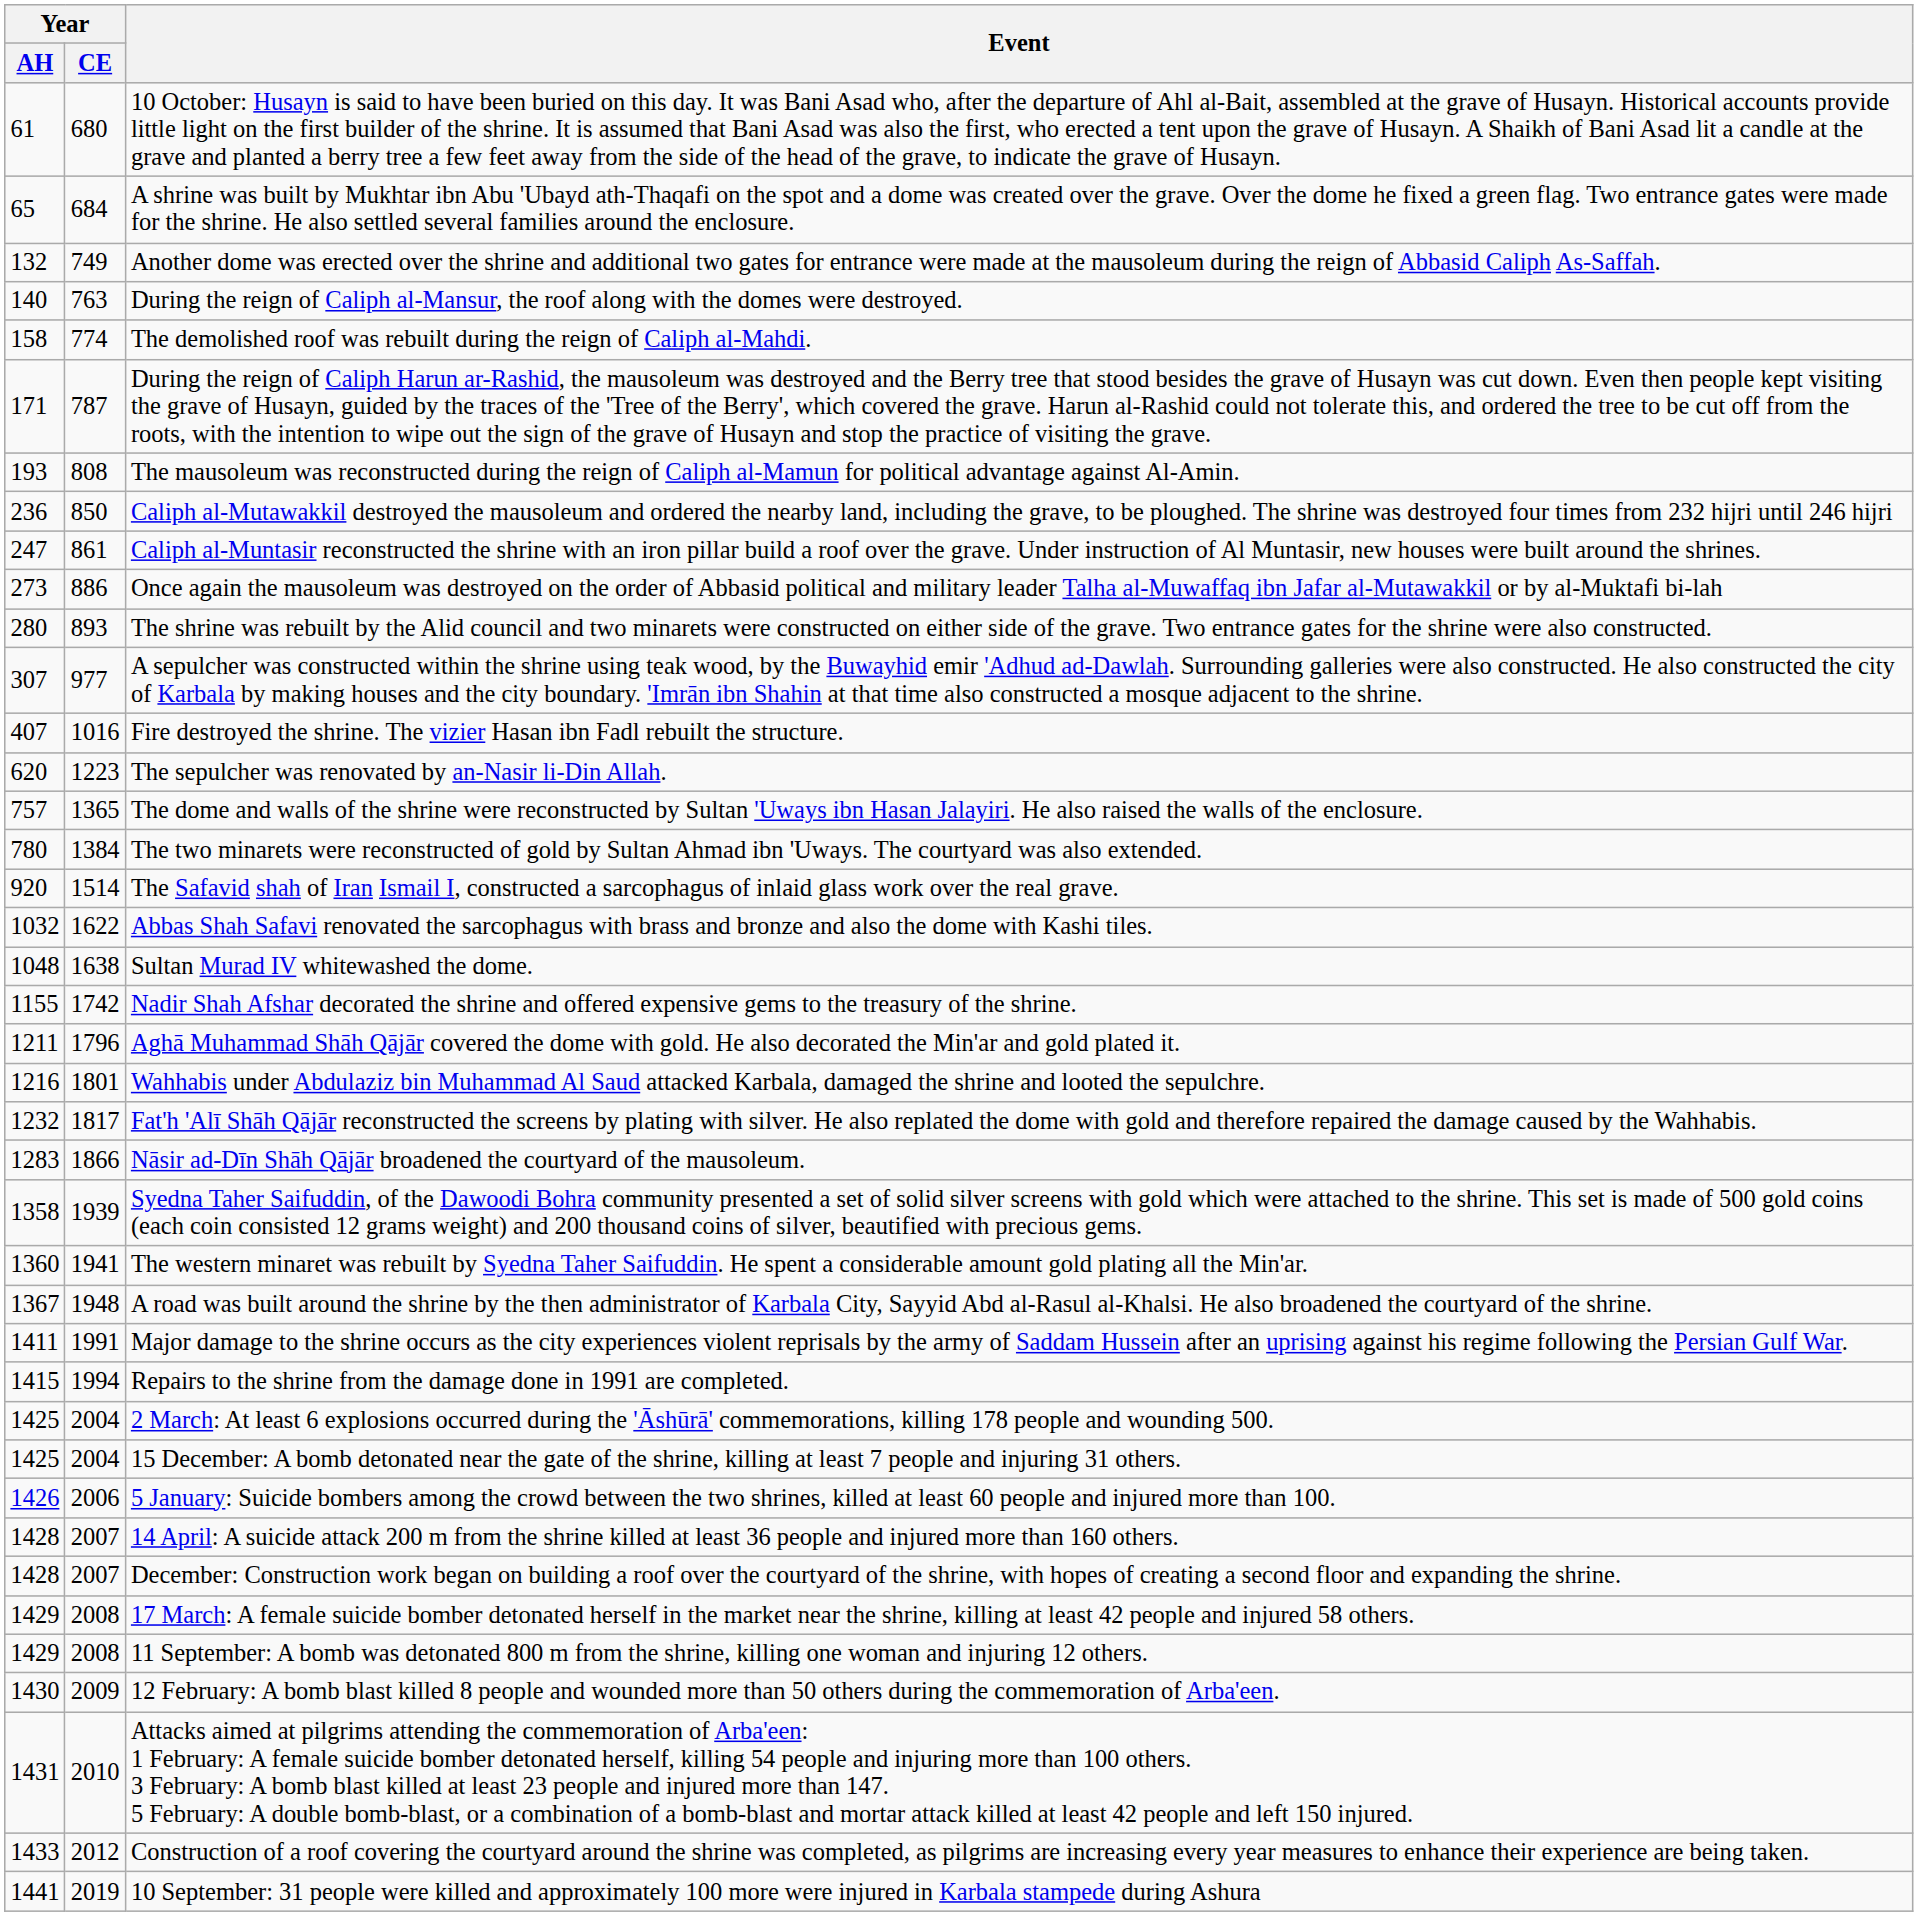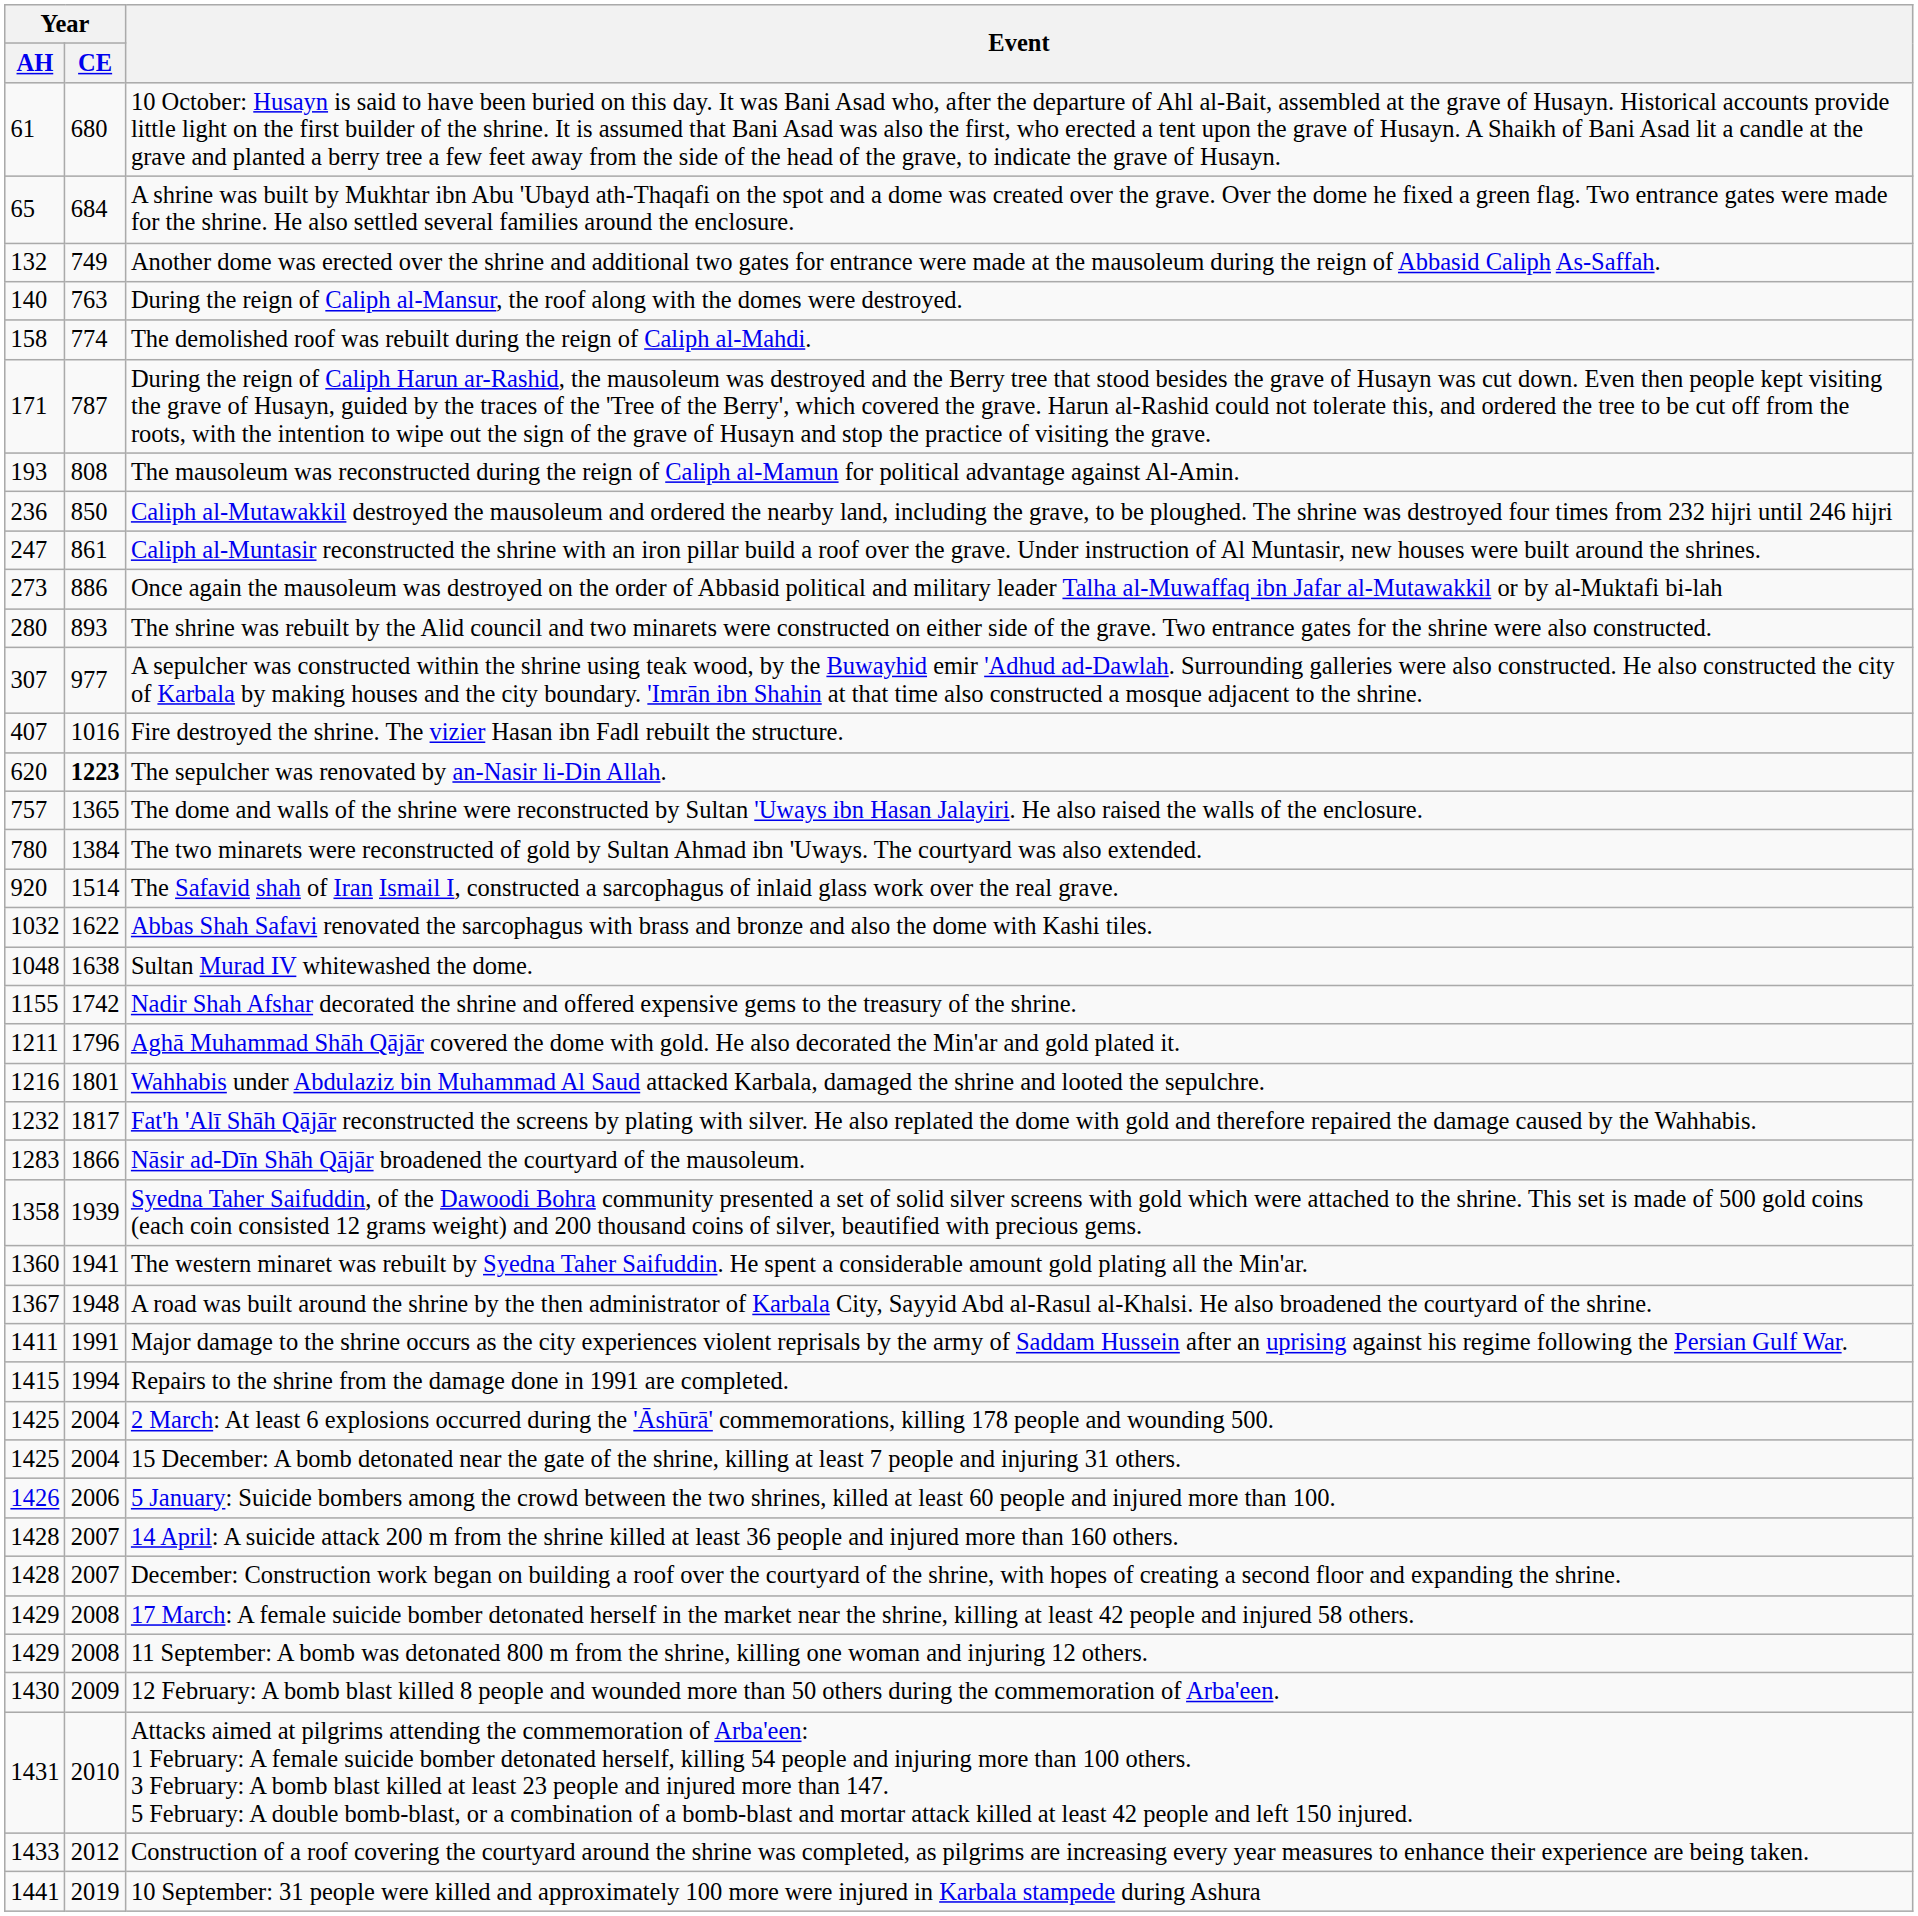(95, 771) normal -> (95, 771) bold
